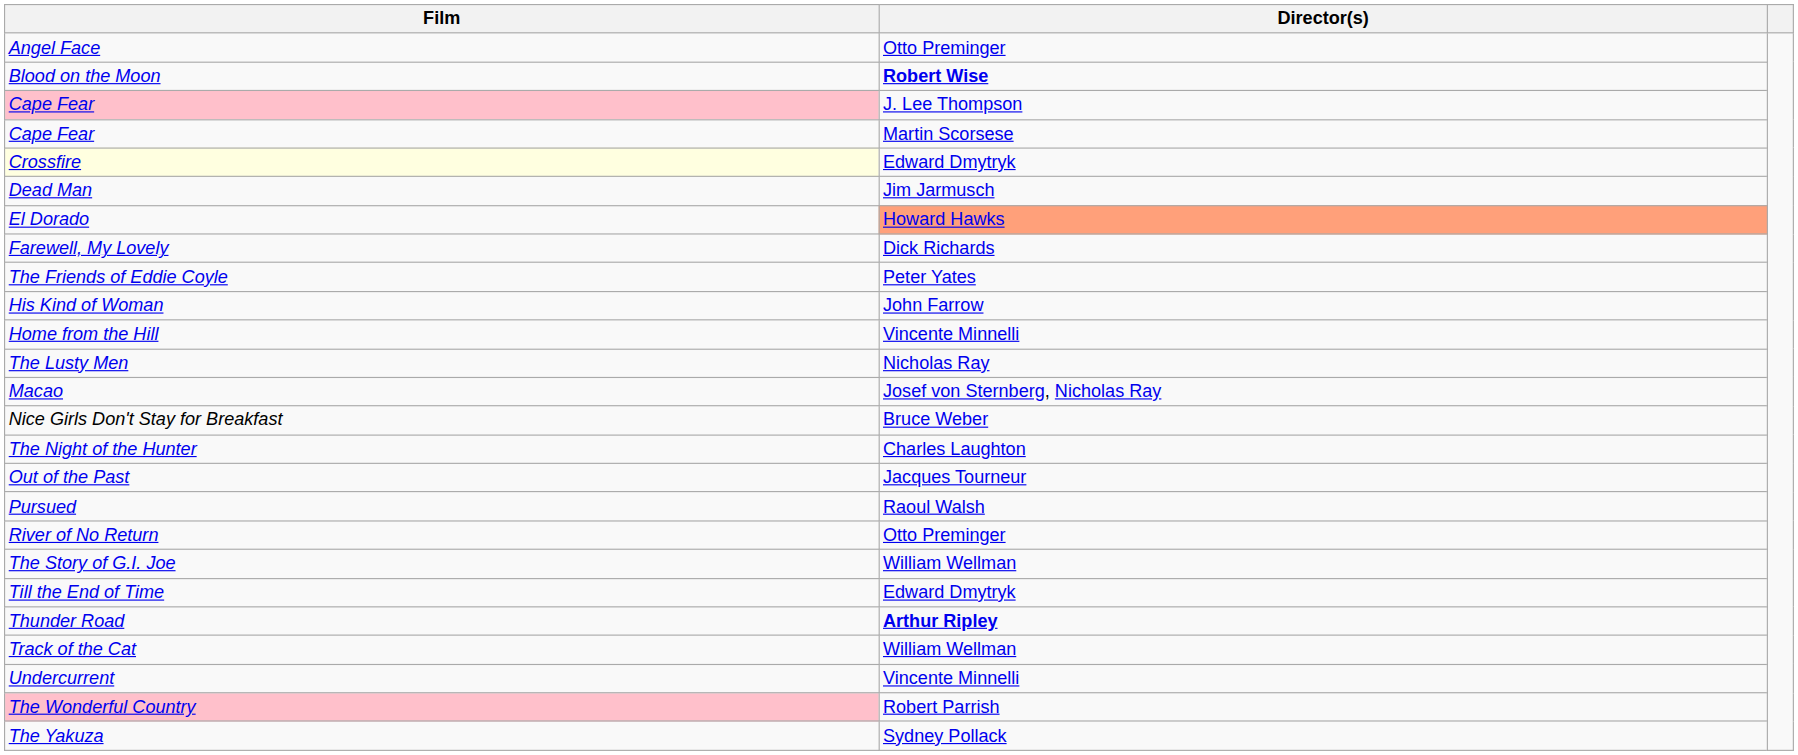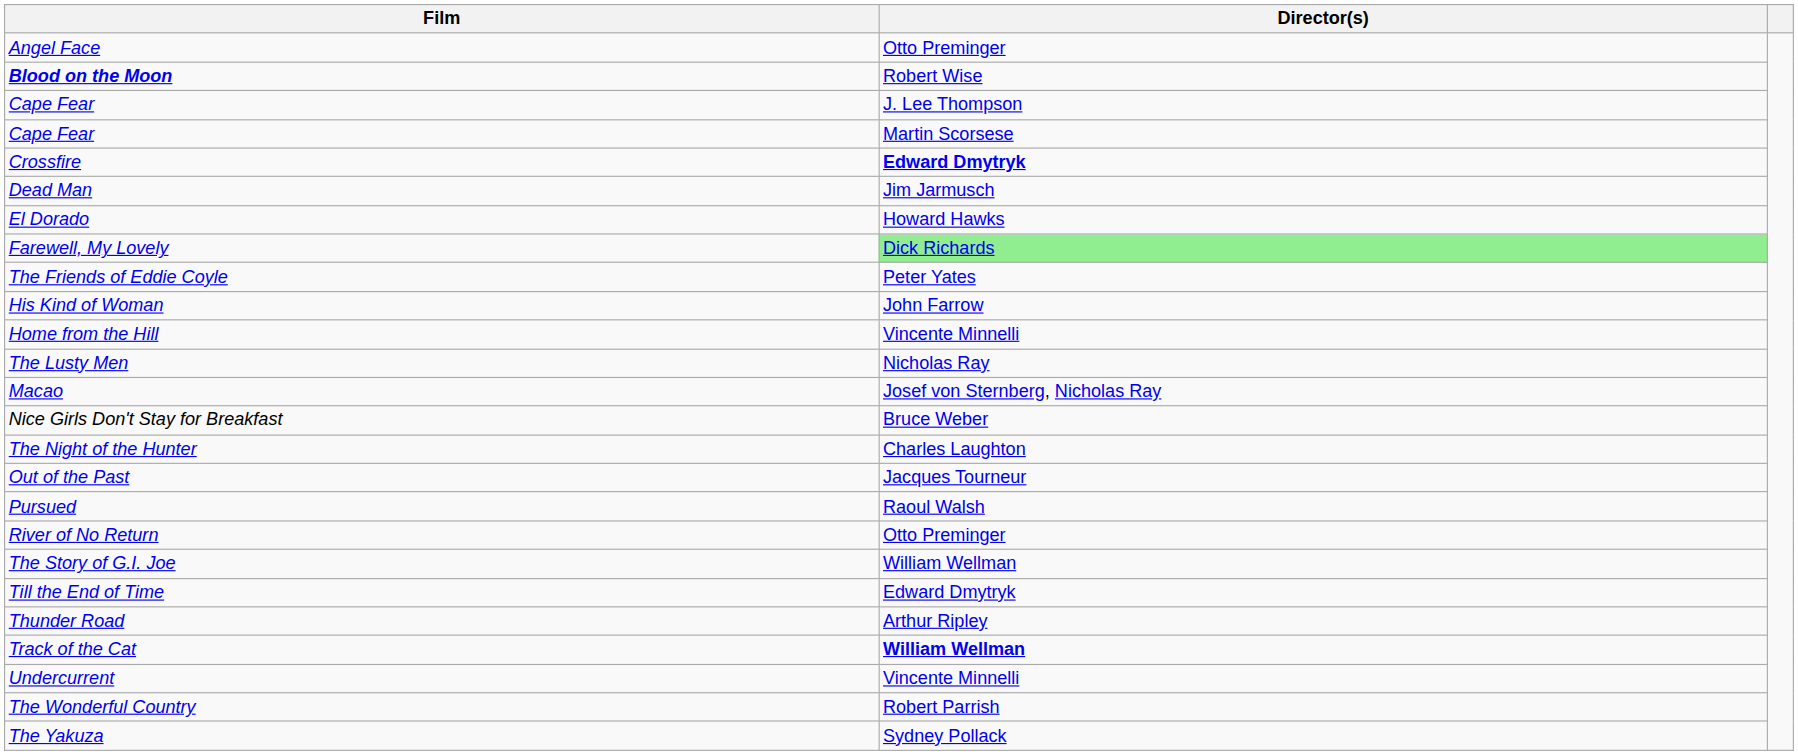(85, 76) normal -> (91, 76) bold
(936, 76) bold -> (933, 76) normal
(51, 104) pink background -> (51, 104) no background
(45, 162) lightyellow background -> (45, 162) no background
(949, 162) normal -> (954, 162) bold
(944, 219) lightsalmon background -> (944, 219) no background
(939, 248) no background -> (939, 248) lightgreen background
(940, 620) bold -> (935, 620) normal
(950, 649) normal -> (954, 649) bold
(102, 707) pink background -> (102, 707) no background
